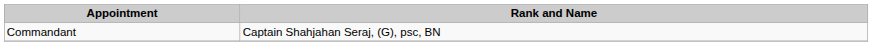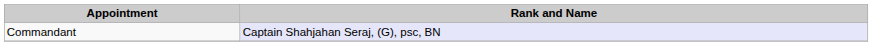(342, 31) no background -> (342, 31) lavender background
